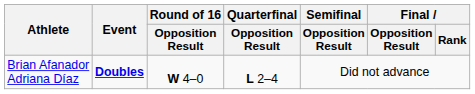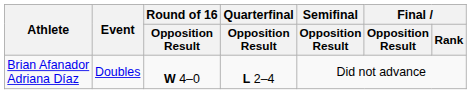(119, 72) bold -> (118, 72) normal
